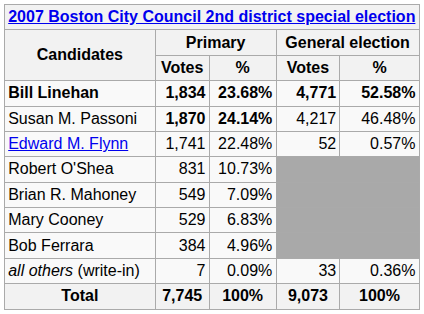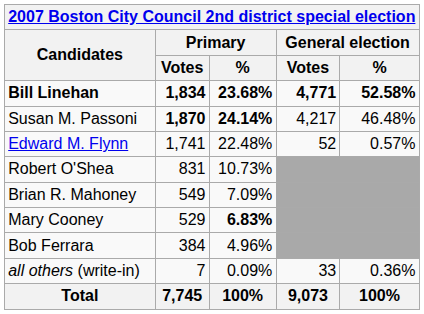(250, 220) normal -> (250, 220) bold
